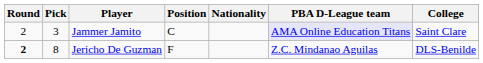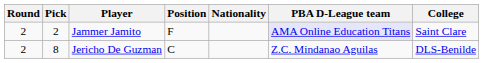(56, 31) 3 -> (56, 31) 2
(171, 31) C -> (170, 31) F
(23, 49) bold -> (23, 49) normal
(170, 49) F -> (171, 49) C
